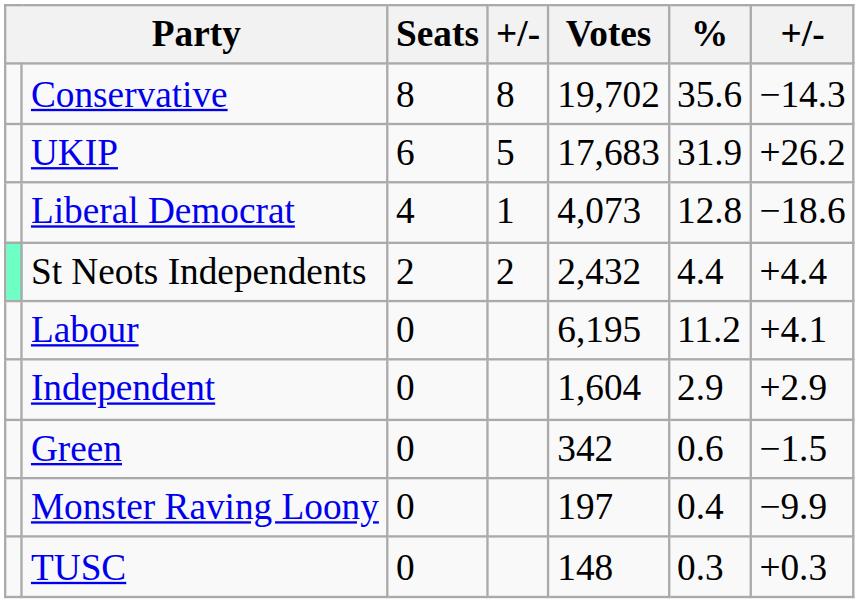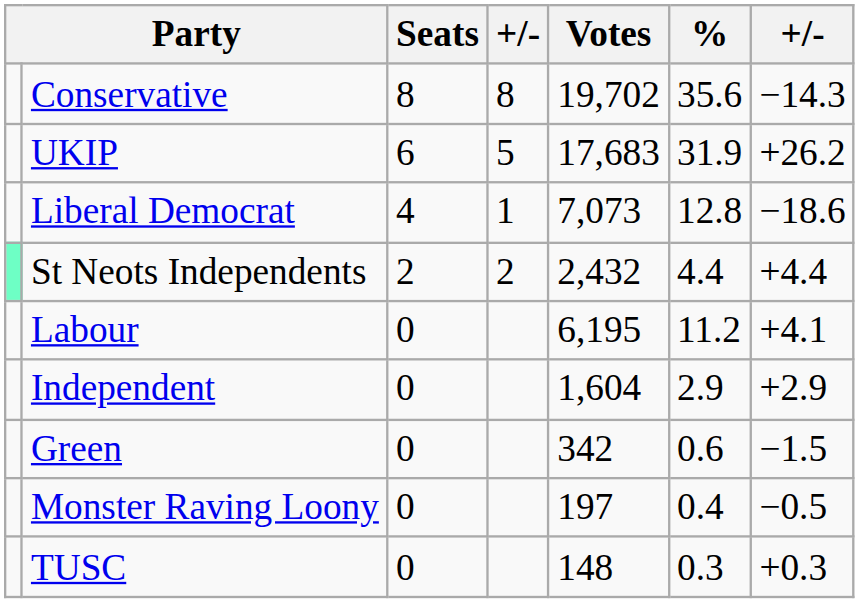(599, 211) 4,073 -> (599, 211) 7,073
(793, 507) −9.9 -> (793, 507) −0.5
